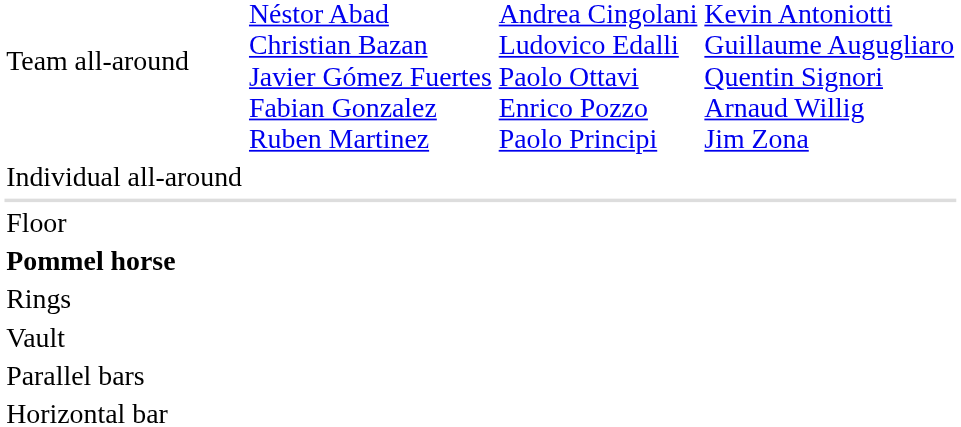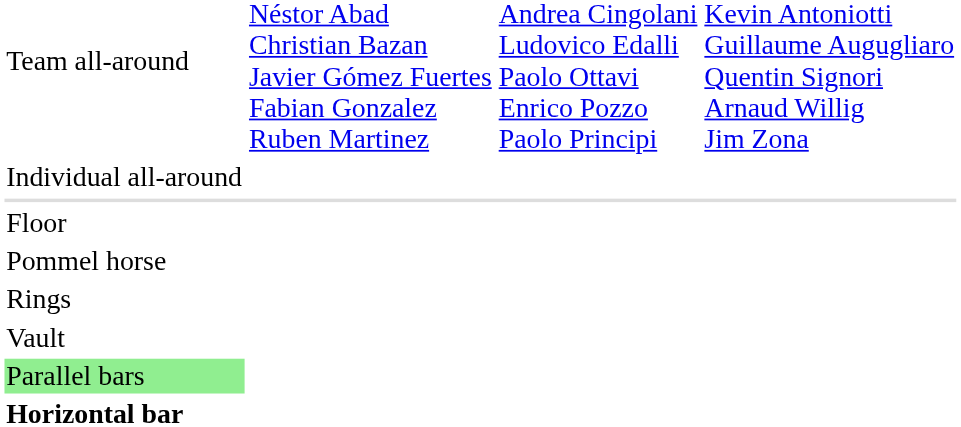(91, 260) bold -> (86, 260) normal
(75, 375) no background -> (75, 375) lightgreen background
(87, 414) normal -> (95, 414) bold
